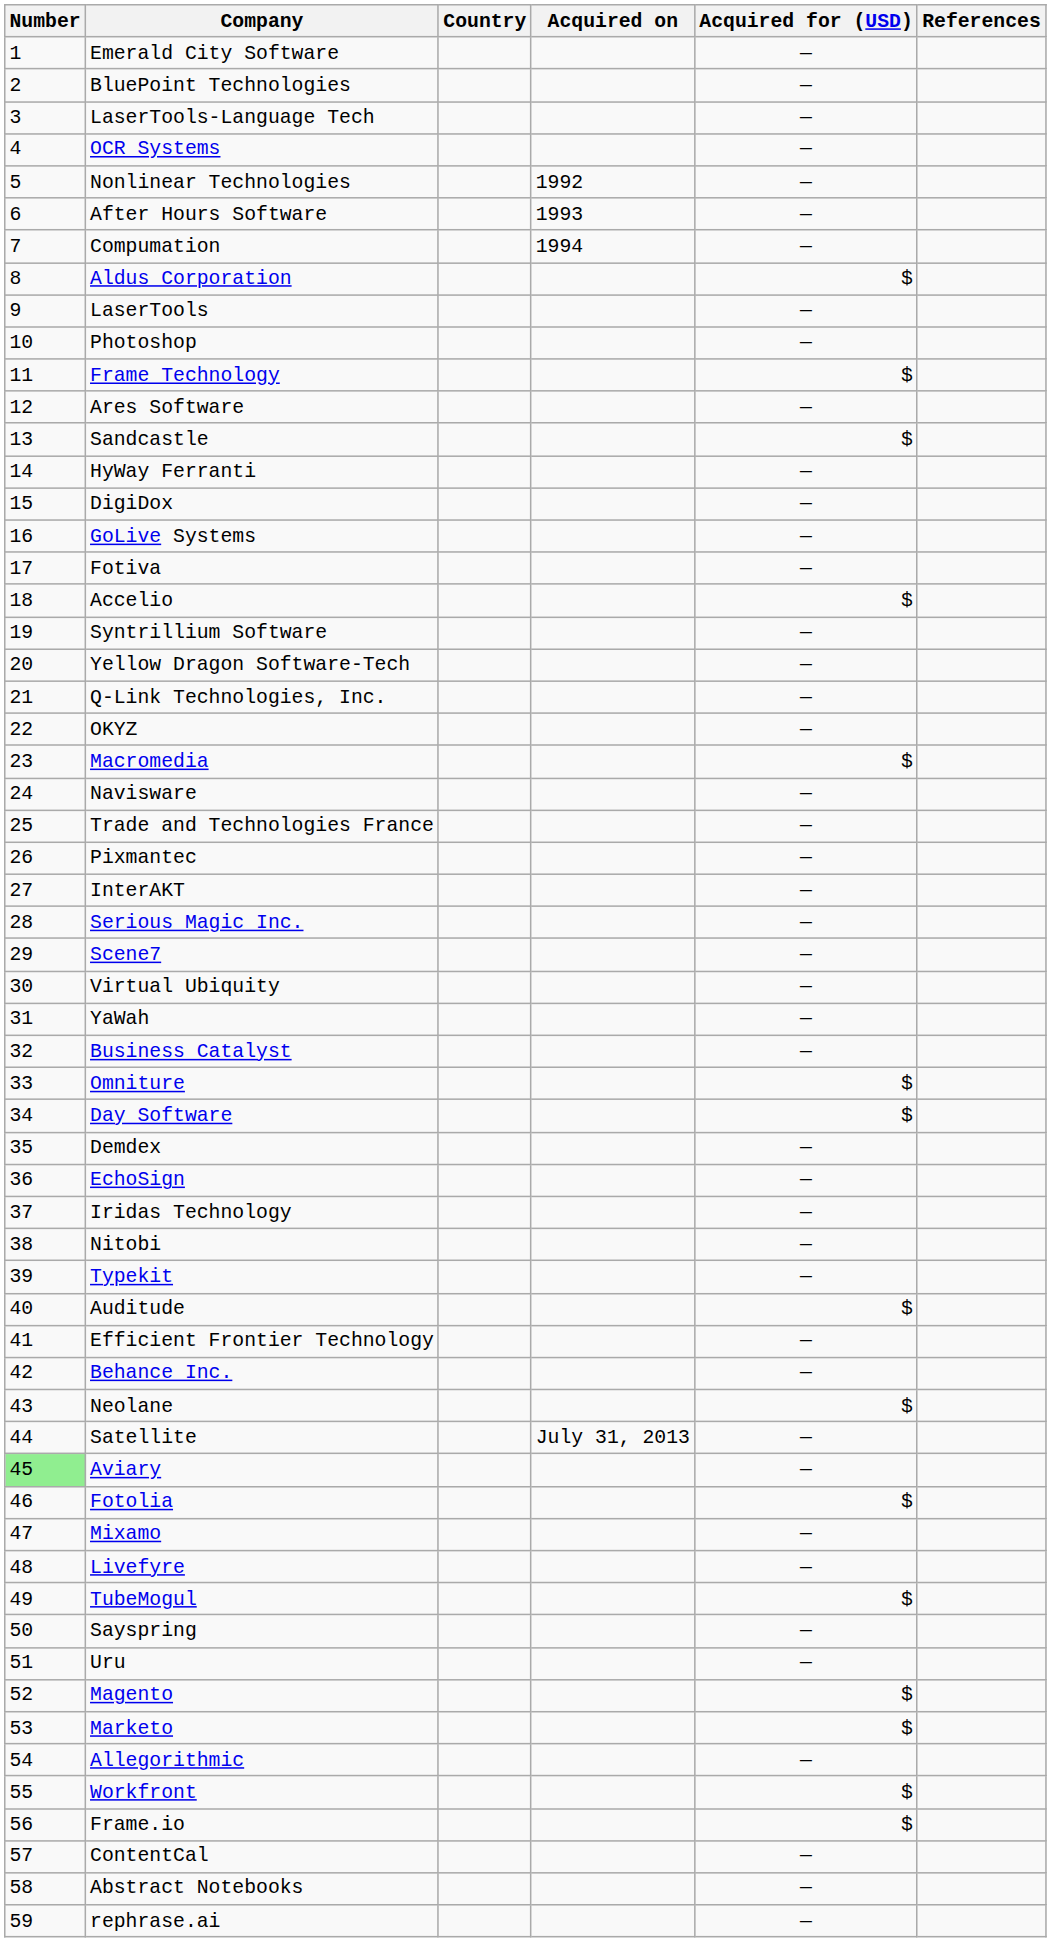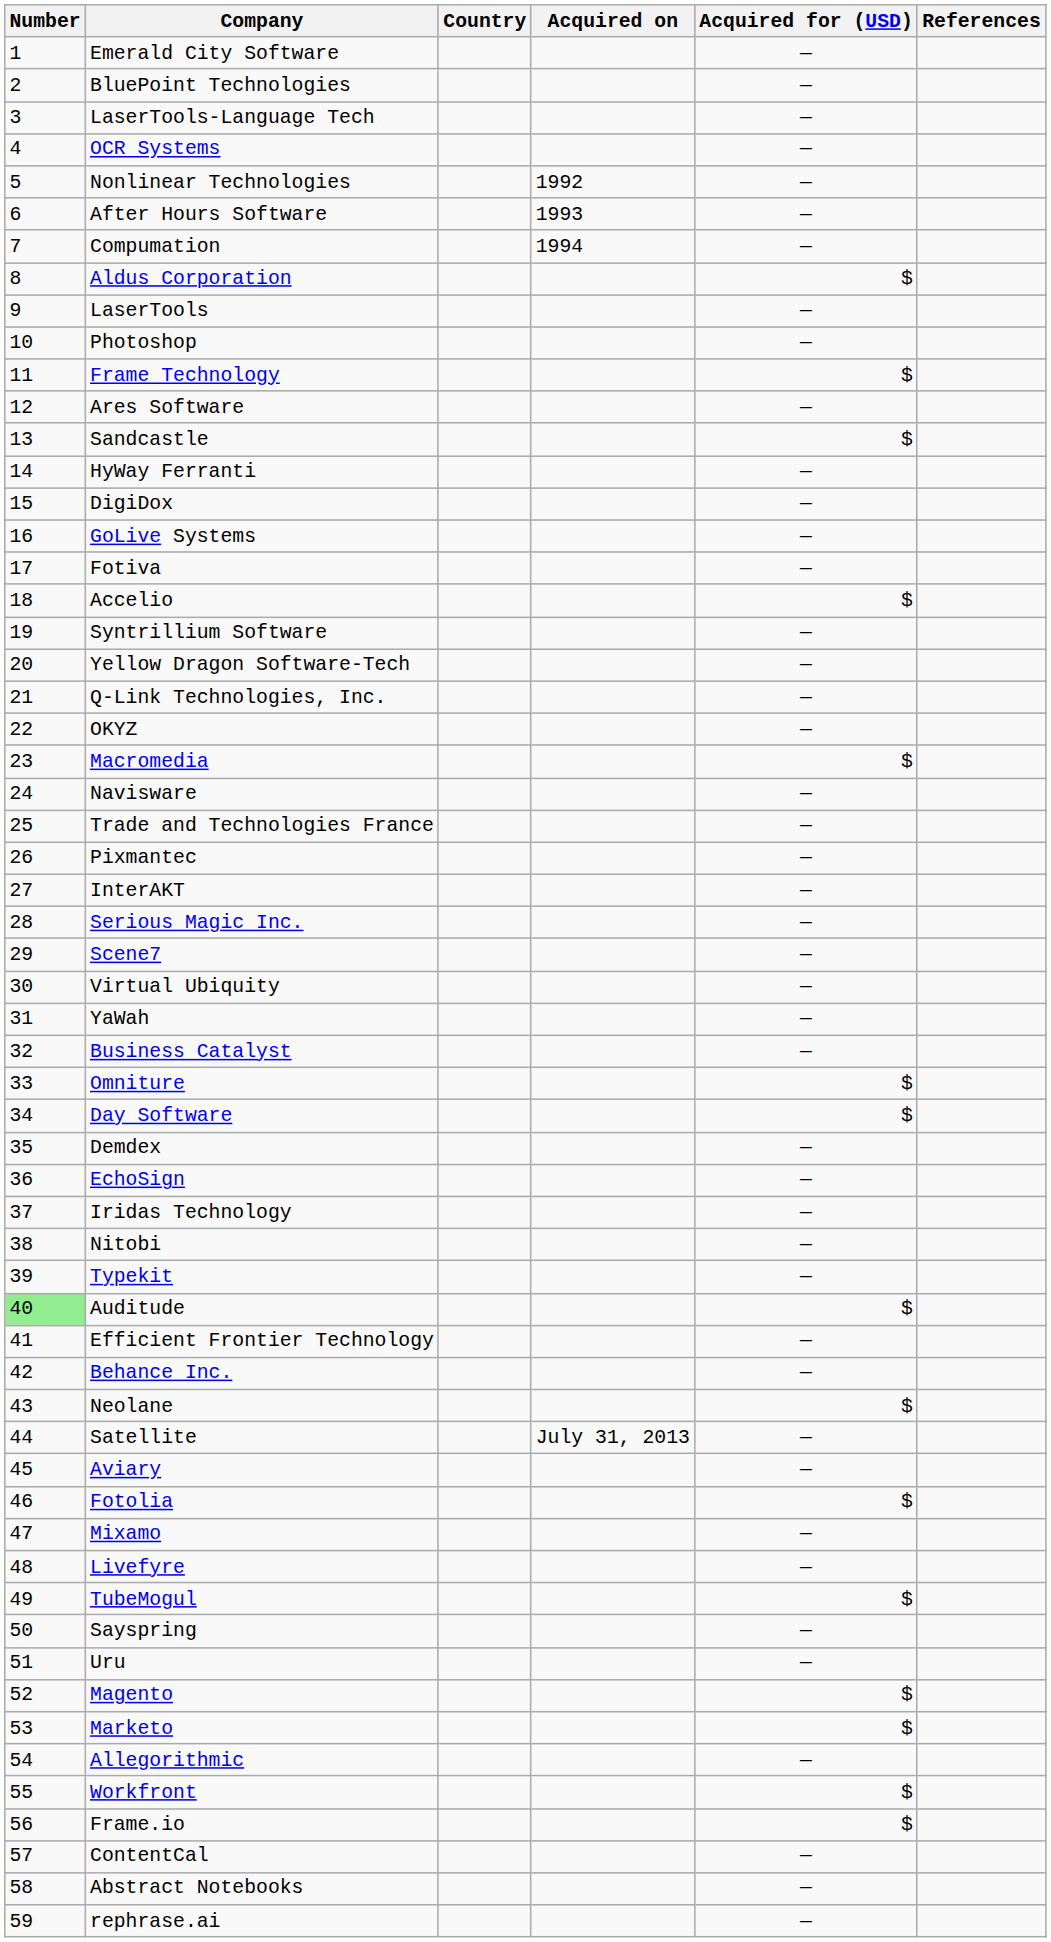(21, 1309) no background -> (21, 1309) lightgreen background
(21, 1470) lightgreen background -> (21, 1470) no background
